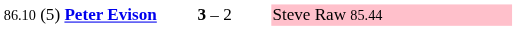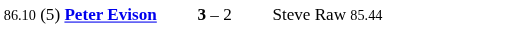(327, 15) pink background -> (327, 15) no background
